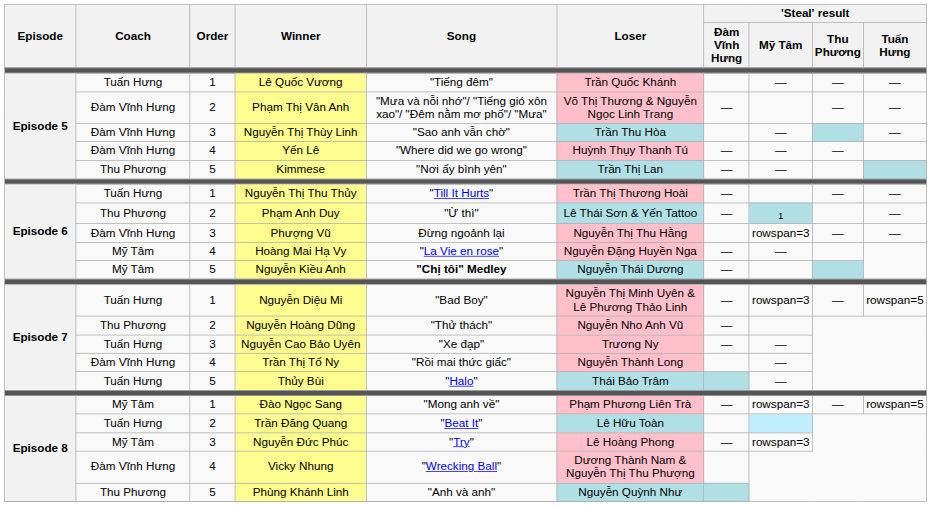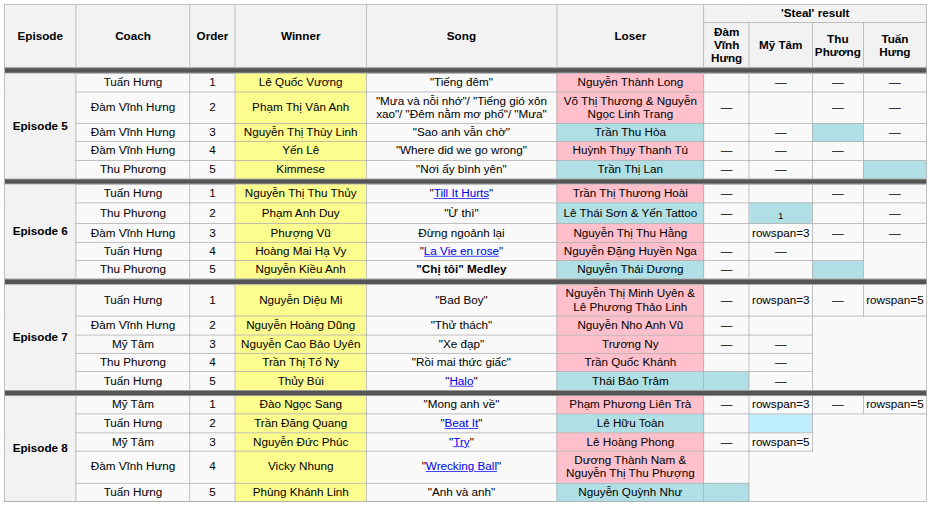(630, 82) Trần Quốc Khánh -> (630, 82) Nguyễn Thành Long
(133, 251) Mỹ Tâm -> (133, 251) Tuấn Hưng
(133, 270) Mỹ Tâm -> (133, 270) Thu Phương
(133, 325) Thu Phương -> (133, 325) Đàm Vĩnh Hưng
(133, 344) Tuấn Hưng -> (133, 344) Mỹ Tâm
(133, 362) Đàm Vĩnh Hưng -> (133, 362) Thu Phương
(630, 362) Nguyễn Thành Long -> (630, 362) Trần Quốc Khánh
(781, 442) rowspan=3 -> (781, 442) rowspan=5
(133, 492) Thu Phương -> (133, 492) Tuấn Hưng
